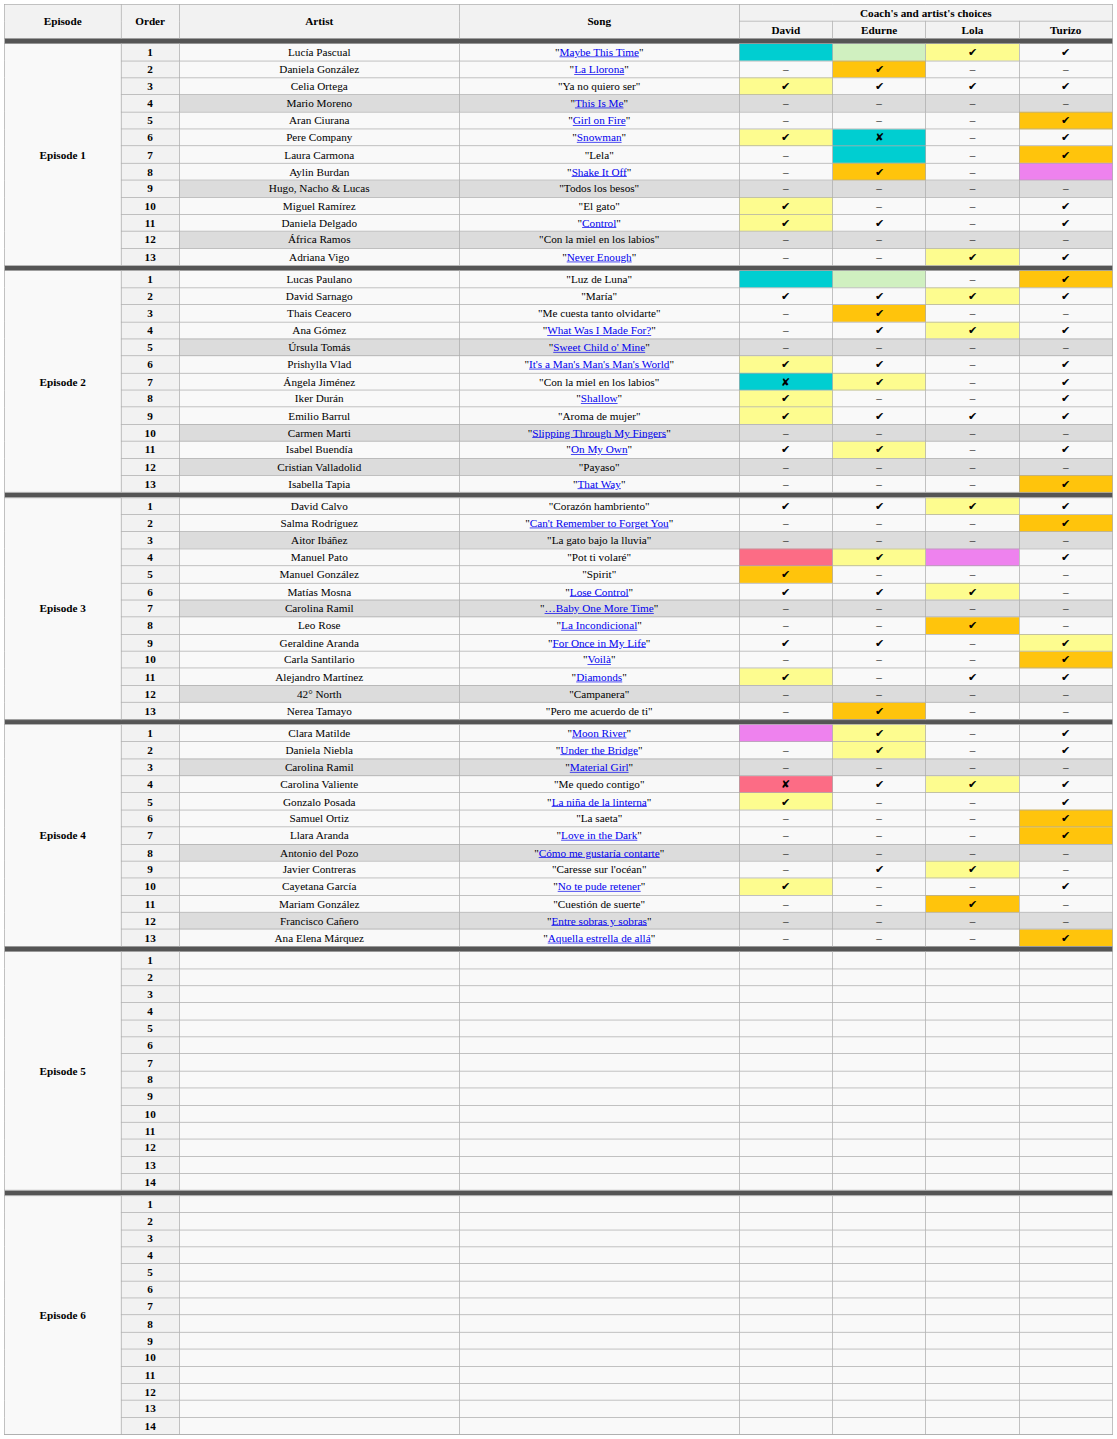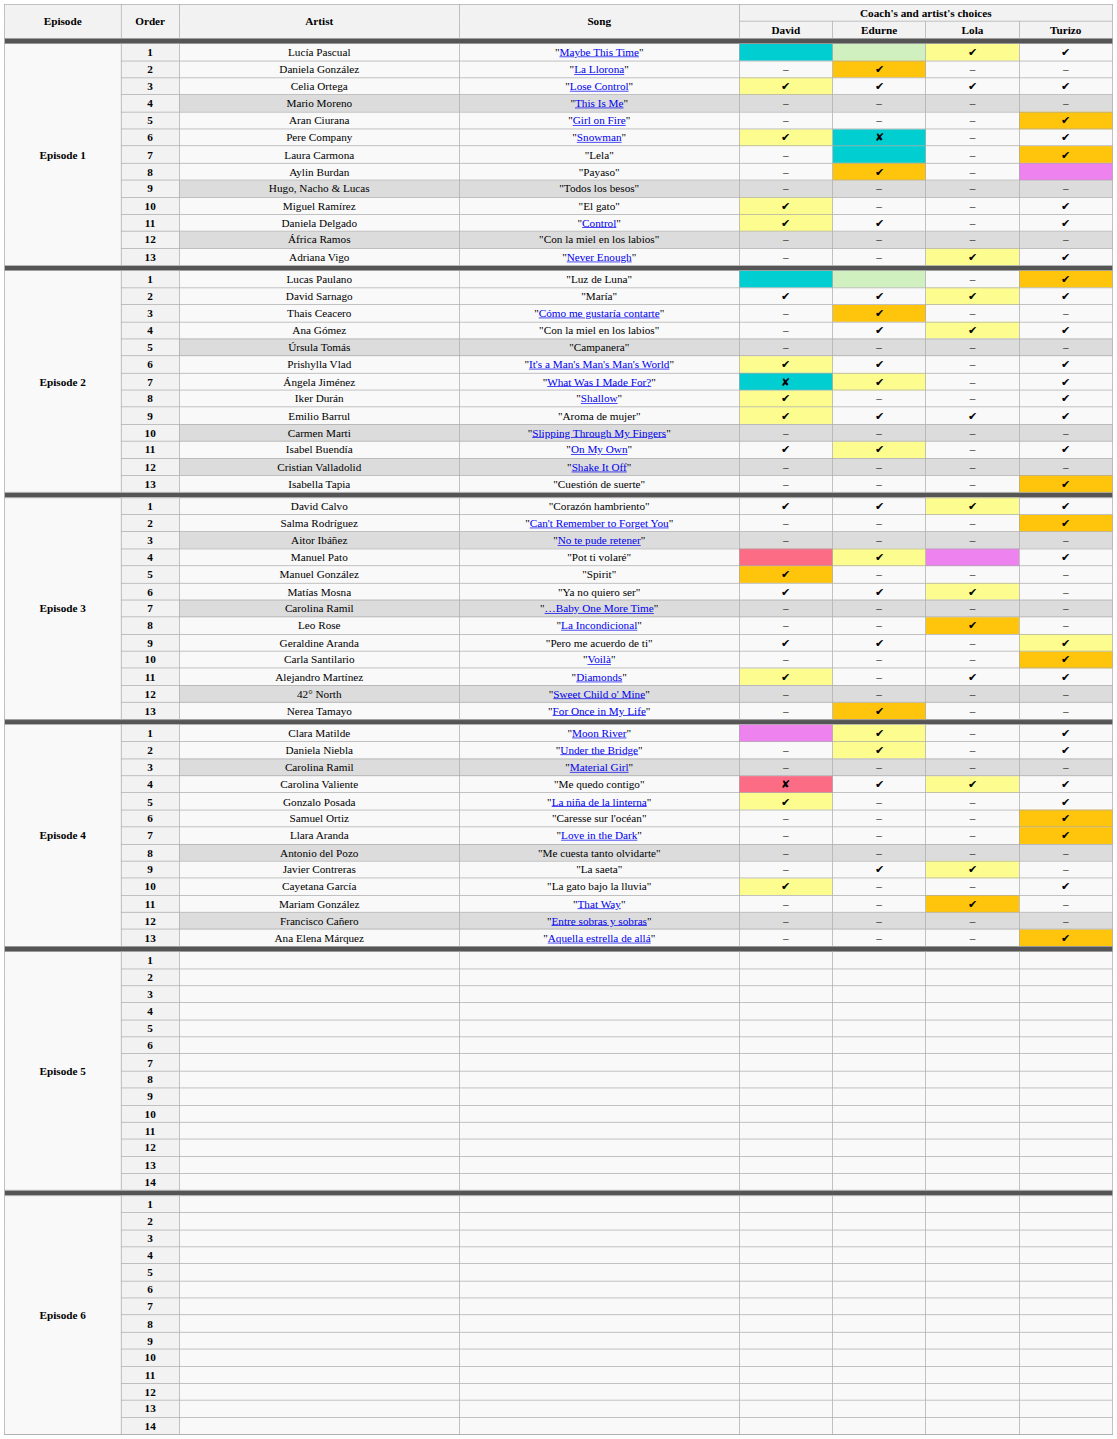(599, 86) "Ya no quiero ser" -> (599, 86) "Lose Control"
(599, 172) "Shake It Off" -> (599, 172) "Payaso"
(599, 313) "Me cuesta tanto olvidarte" -> (599, 313) "Cómo me gustaría contarte"
(599, 330) "What Was I Made For?" -> (599, 330) "Con la miel en los labios"
(599, 347) "Sweet Child o' Mine" -> (599, 347) "Campanera"
(599, 382) "Con la miel en los labios" -> (599, 382) "What Was I Made For?"
(599, 467) "Payaso" -> (599, 467) "Shake It Off"
(599, 484) "That Way" -> (599, 484) "Cuestión de suerte"
(599, 540) "La gato bajo la lluvia" -> (599, 540) "No te pude retener"
(599, 591) "Lose Control" -> (599, 591) "Ya no quiero ser"
(599, 643) "For Once in My Life" -> (599, 643) "Pero me acuerdo de ti"
(599, 694) "Campanera" -> (599, 694) "Sweet Child o' Mine"
(599, 711) "Pero me acuerdo de ti" -> (599, 711) "For Once in My Life"
(599, 818) "La saeta" -> (599, 818) "Caresse sur l'océan"
(599, 853) "Cómo me gustaría contarte" -> (599, 853) "Me cuesta tanto olvidarte"
(599, 870) "Caresse sur l'océan" -> (599, 870) "La saeta"
(599, 887) "No te pude retener" -> (599, 887) "La gato bajo la lluvia"
(599, 904) "Cuestión de suerte" -> (599, 904) "That Way"
